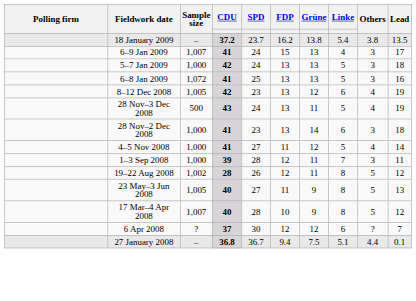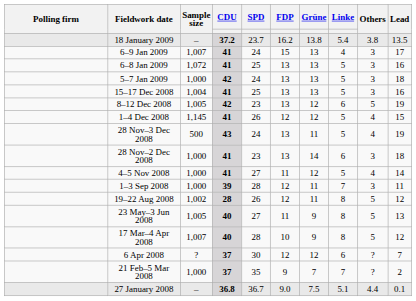rows swapped: (144, 79) <-> (144, 66)
+ row: (144, 92)
(373, 92) 4 -> (373, 104) 5
+ row: (144, 117)
+ row: (144, 272)
(285, 242) 9.4 -> (285, 289) 9.0
